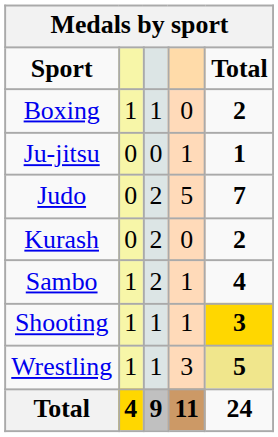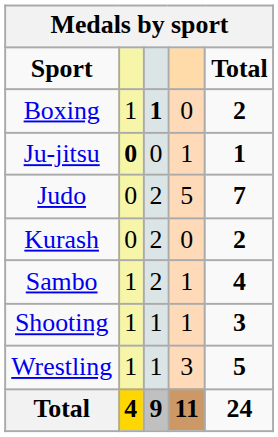(156, 110) normal -> (156, 110) bold
(131, 153) normal -> (131, 153) bold
(239, 324) gold background -> (239, 324) no background
(239, 366) khaki background -> (239, 366) no background
